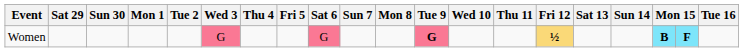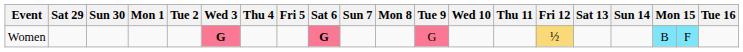(221, 36) normal -> (221, 36) bold
(324, 36) normal -> (324, 36) bold
(432, 36) bold -> (432, 36) normal
(555, 36) bold -> (555, 36) normal
(664, 36) bold -> (665, 36) normal
(687, 36) bold -> (687, 36) normal
